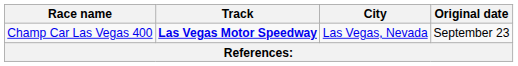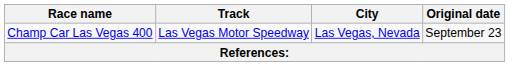(238, 33) bold -> (234, 33) normal
